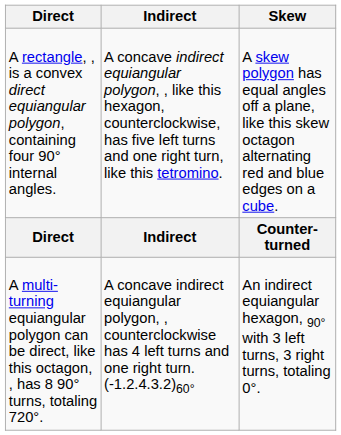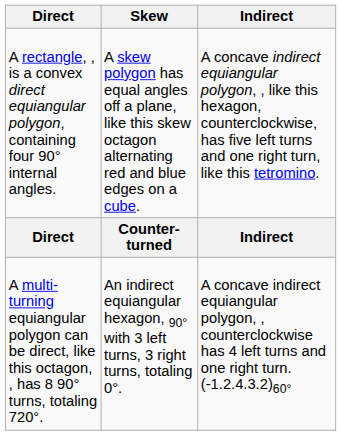columns swapped: (170, 16) <-> (287, 16)
